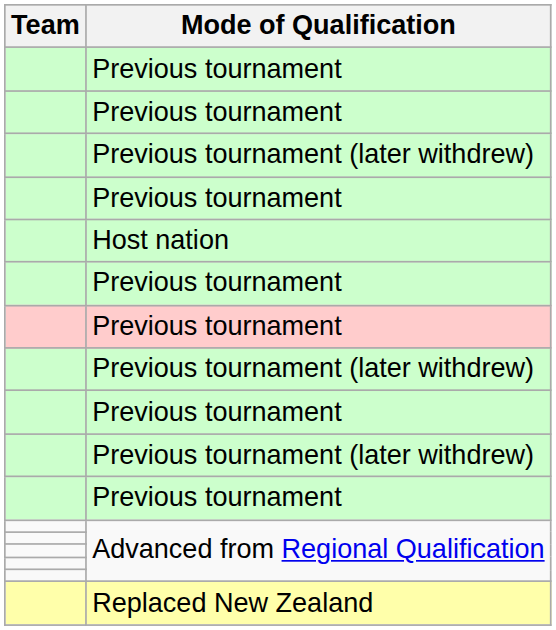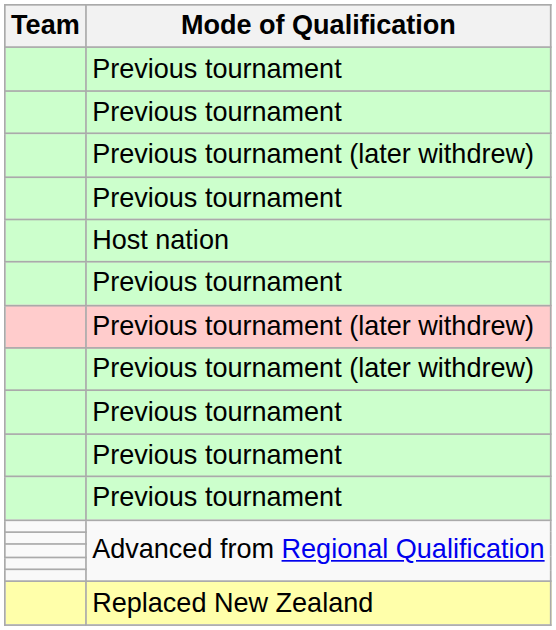(217, 326) Previous tournament -> (313, 326) Previous tournament (later withdrew)
(313, 454) Previous tournament (later withdrew) -> (217, 454) Previous tournament
